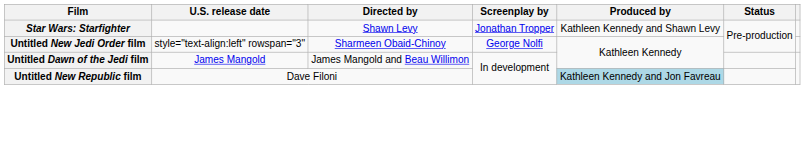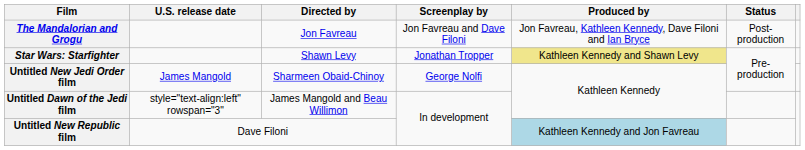+ row: (67, 34)
(640, 28) no background -> (619, 55) khaki background
(230, 44) style="text-align:left" rowspan="3" -> (195, 77) James Mangold
(230, 60) James Mangold -> (195, 104) style="text-align:left" rowspan="3"
